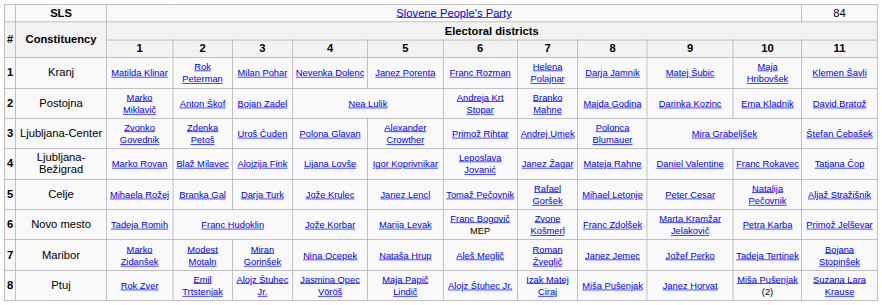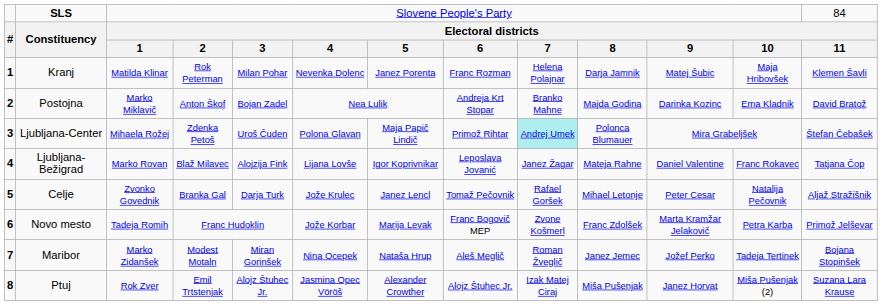(140, 133) Zvonko Govednik -> (140, 133) Mihaela Rožej
(405, 133) Alexander Crowther -> (405, 133) Maja Papič Lindič
(548, 133) no background -> (548, 133) paleturquoise background
(140, 194) Mihaela Rožej -> (140, 194) Zvonko Govednik
(405, 285) Maja Papič Lindič -> (405, 285) Alexander Crowther
